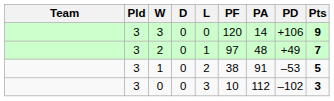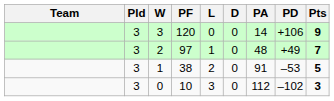columns swapped: (183, 13) <-> (232, 13)
